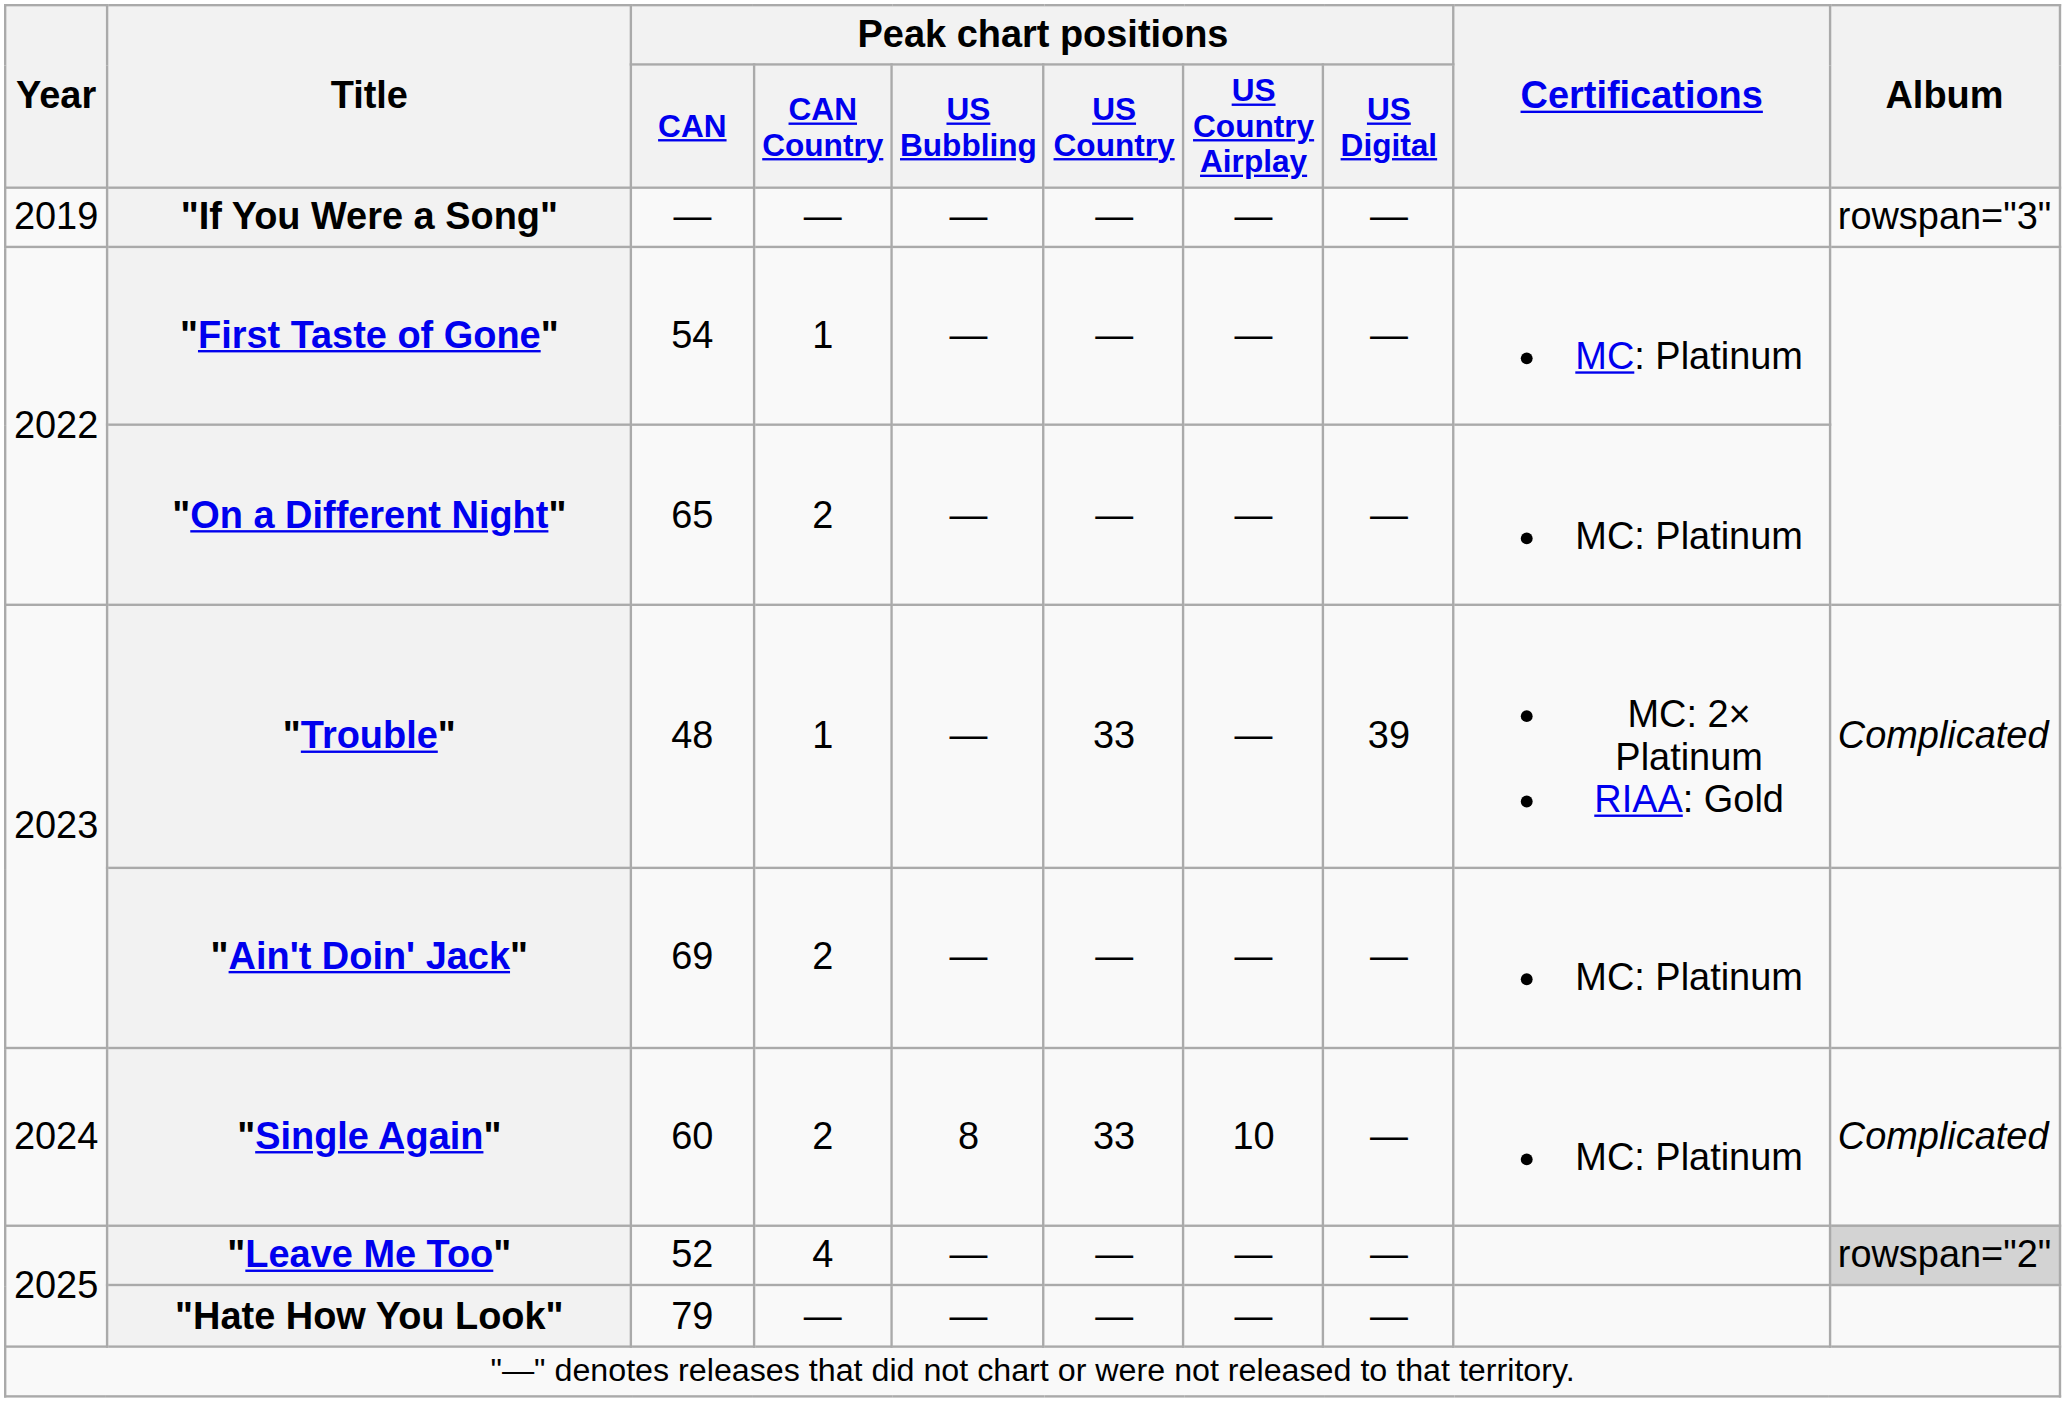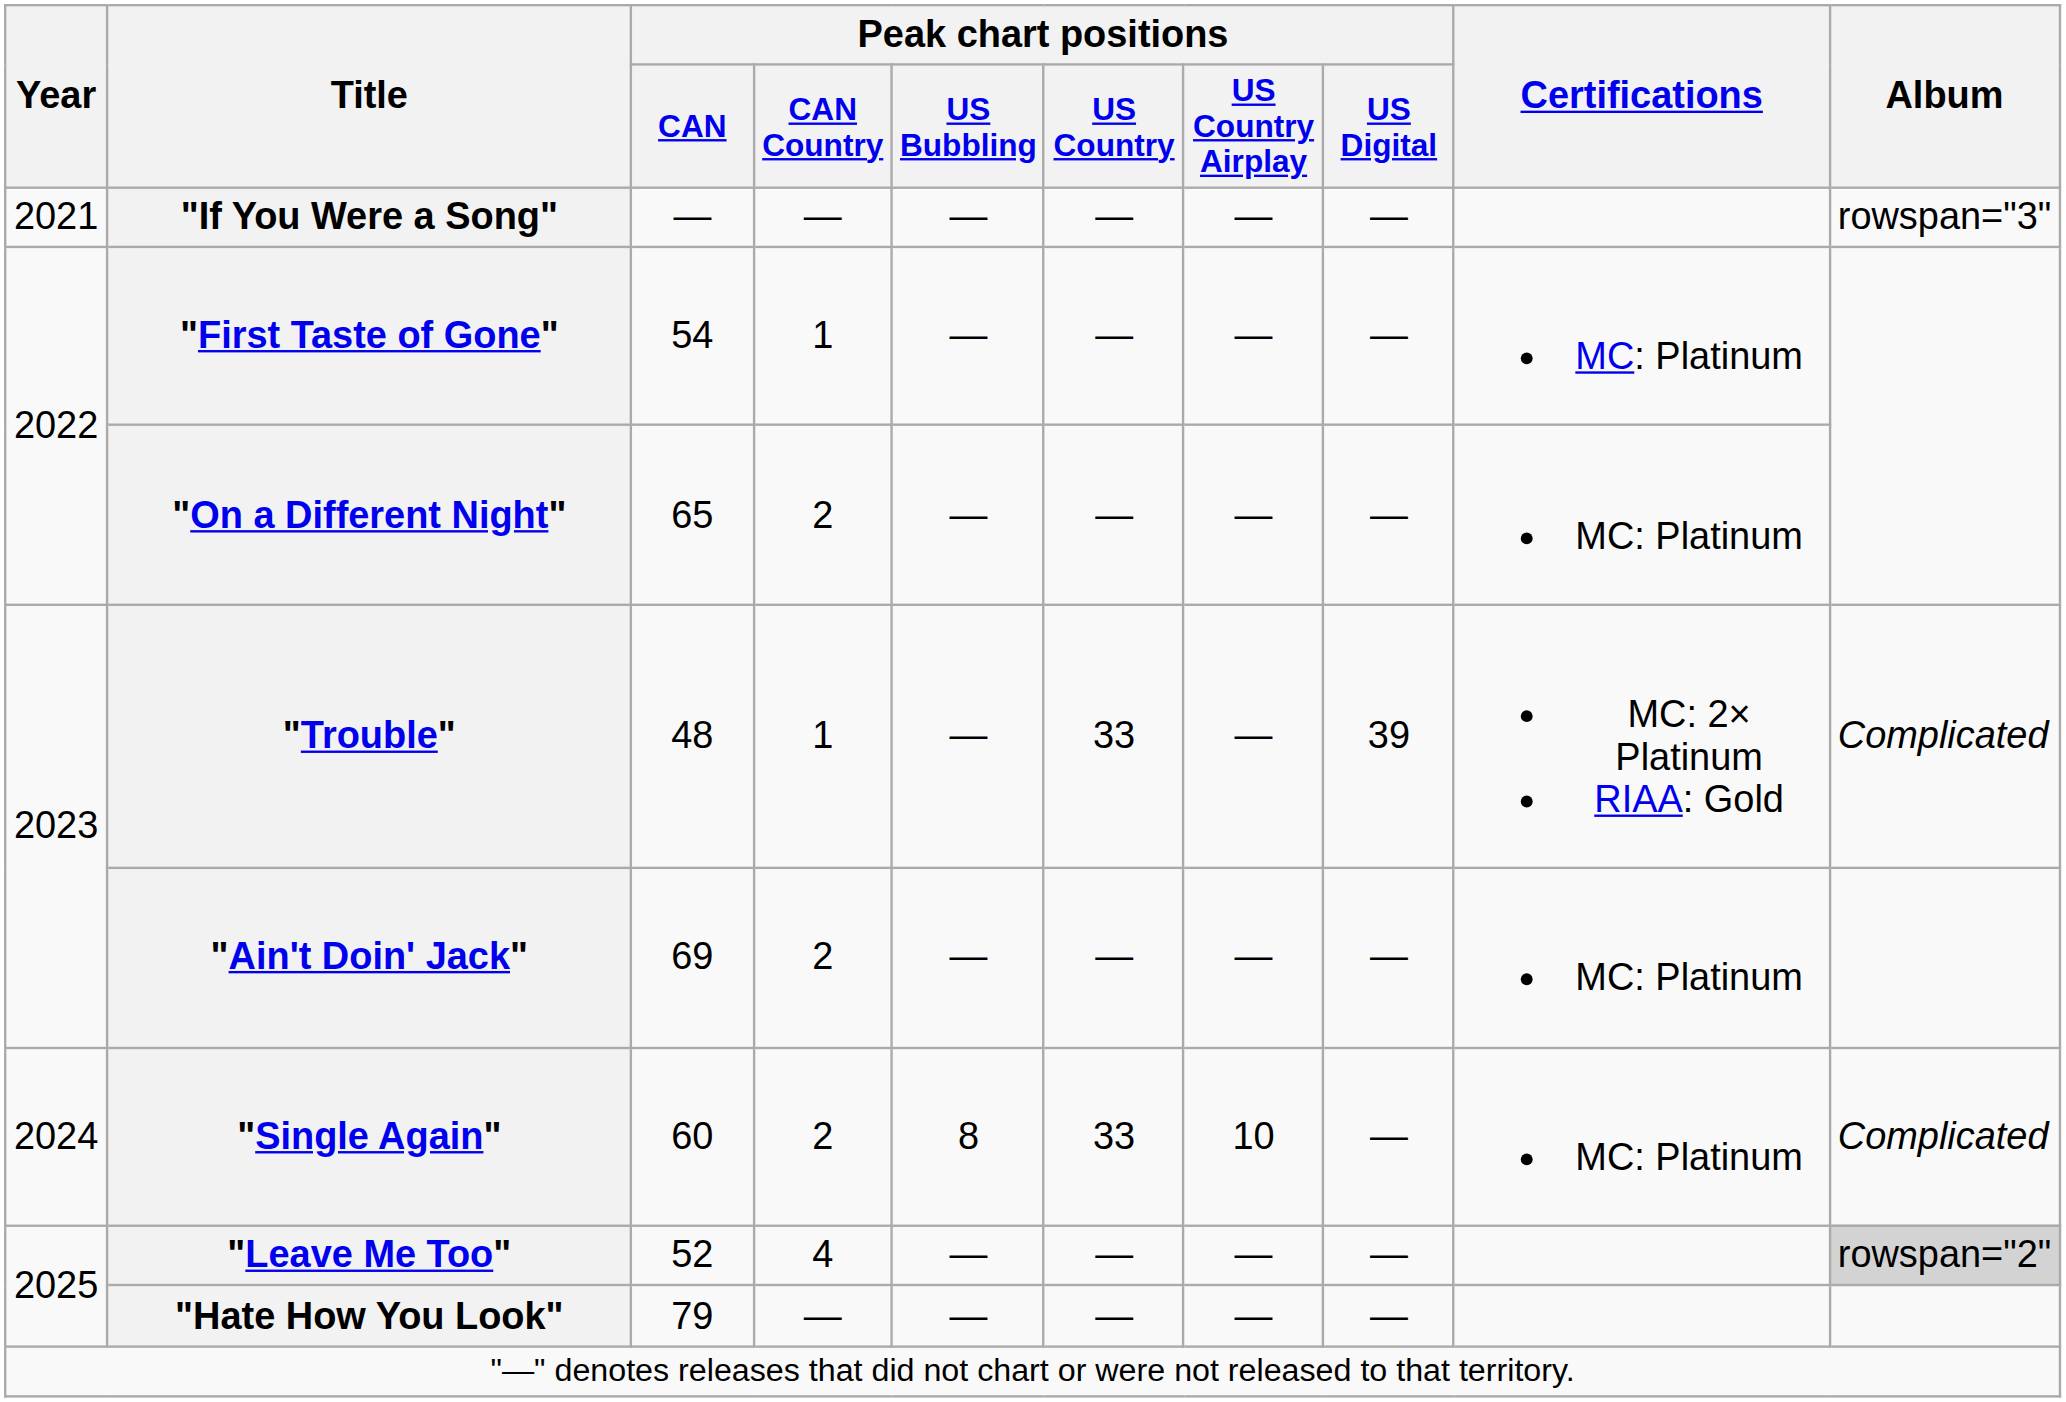(56, 216) 2019 -> (56, 216) 2021
